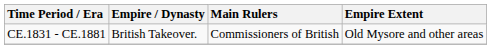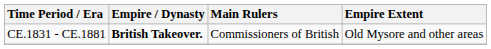(154, 34) normal -> (157, 34) bold
